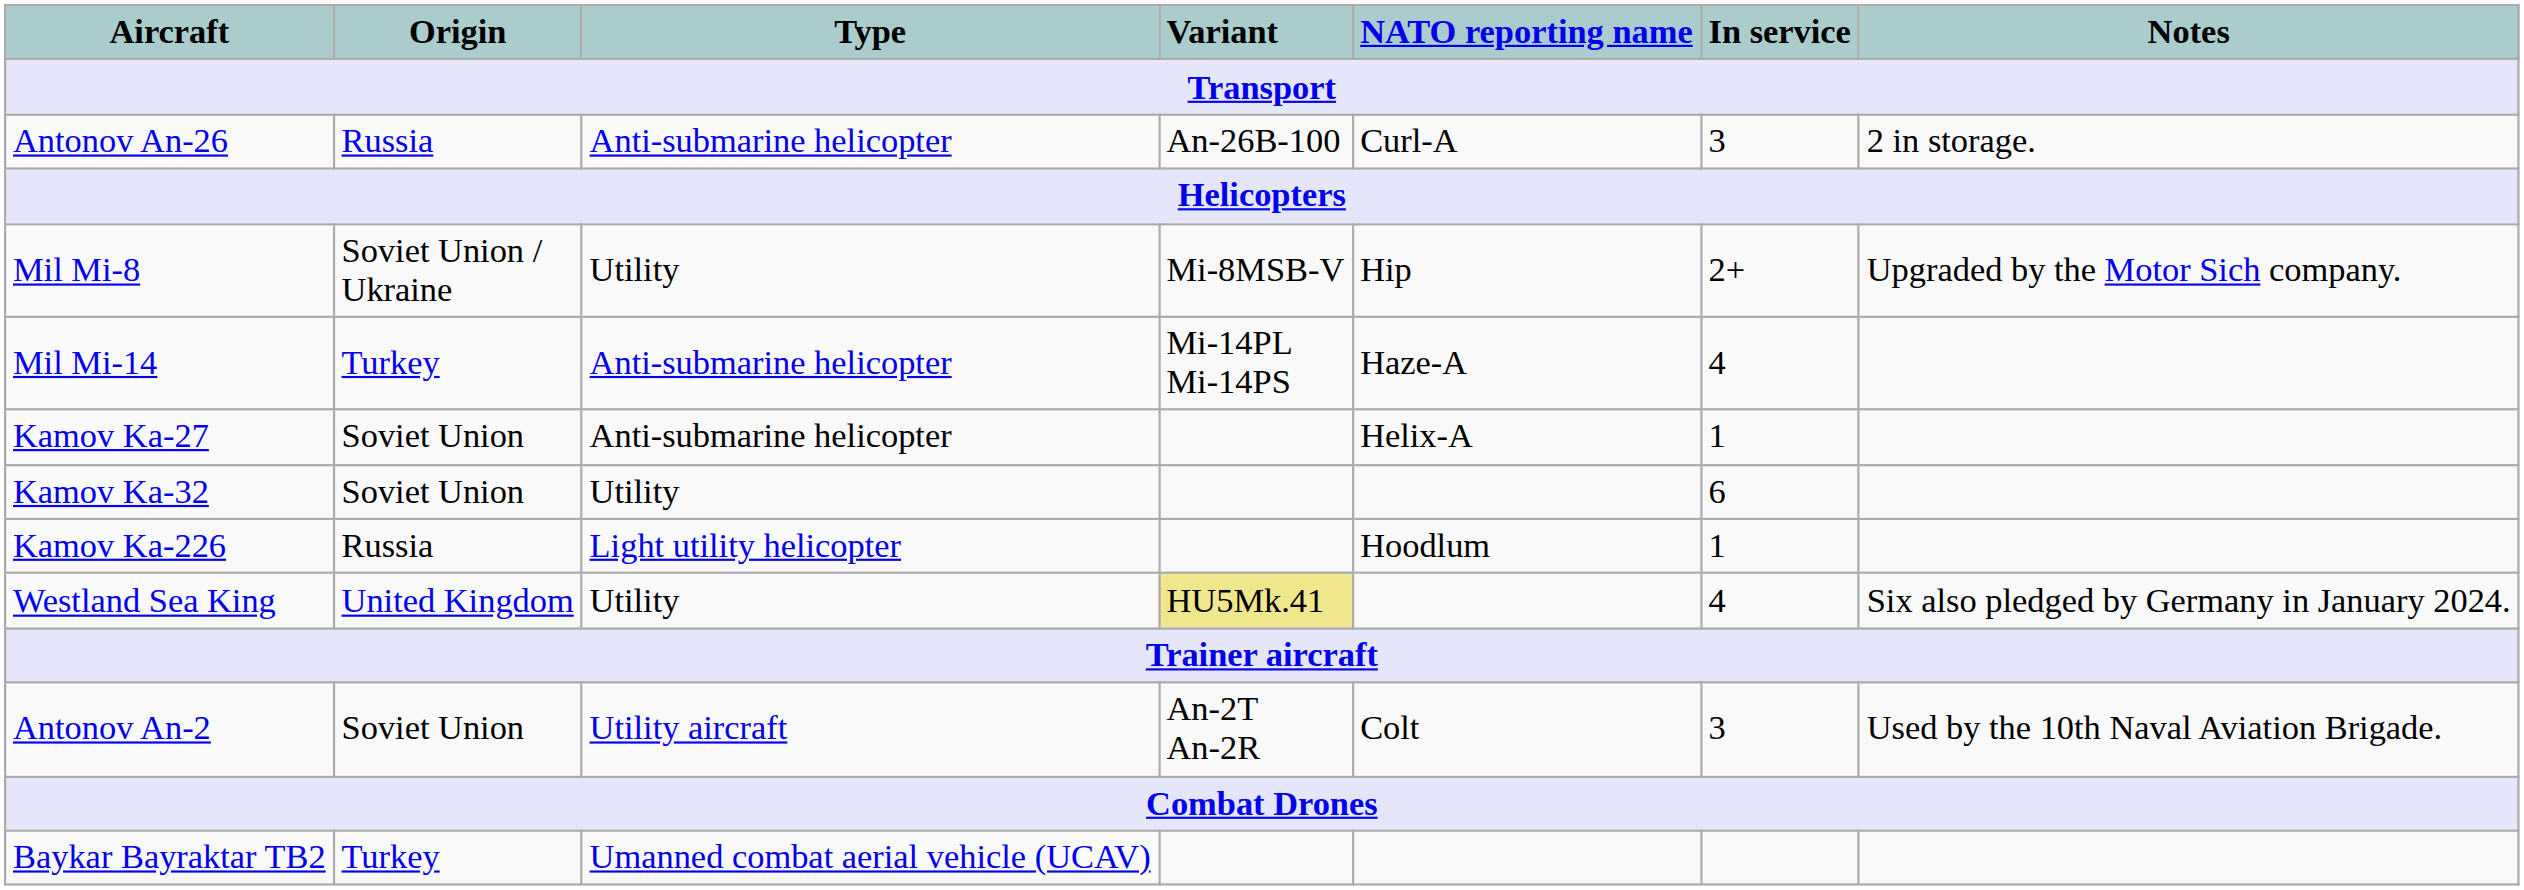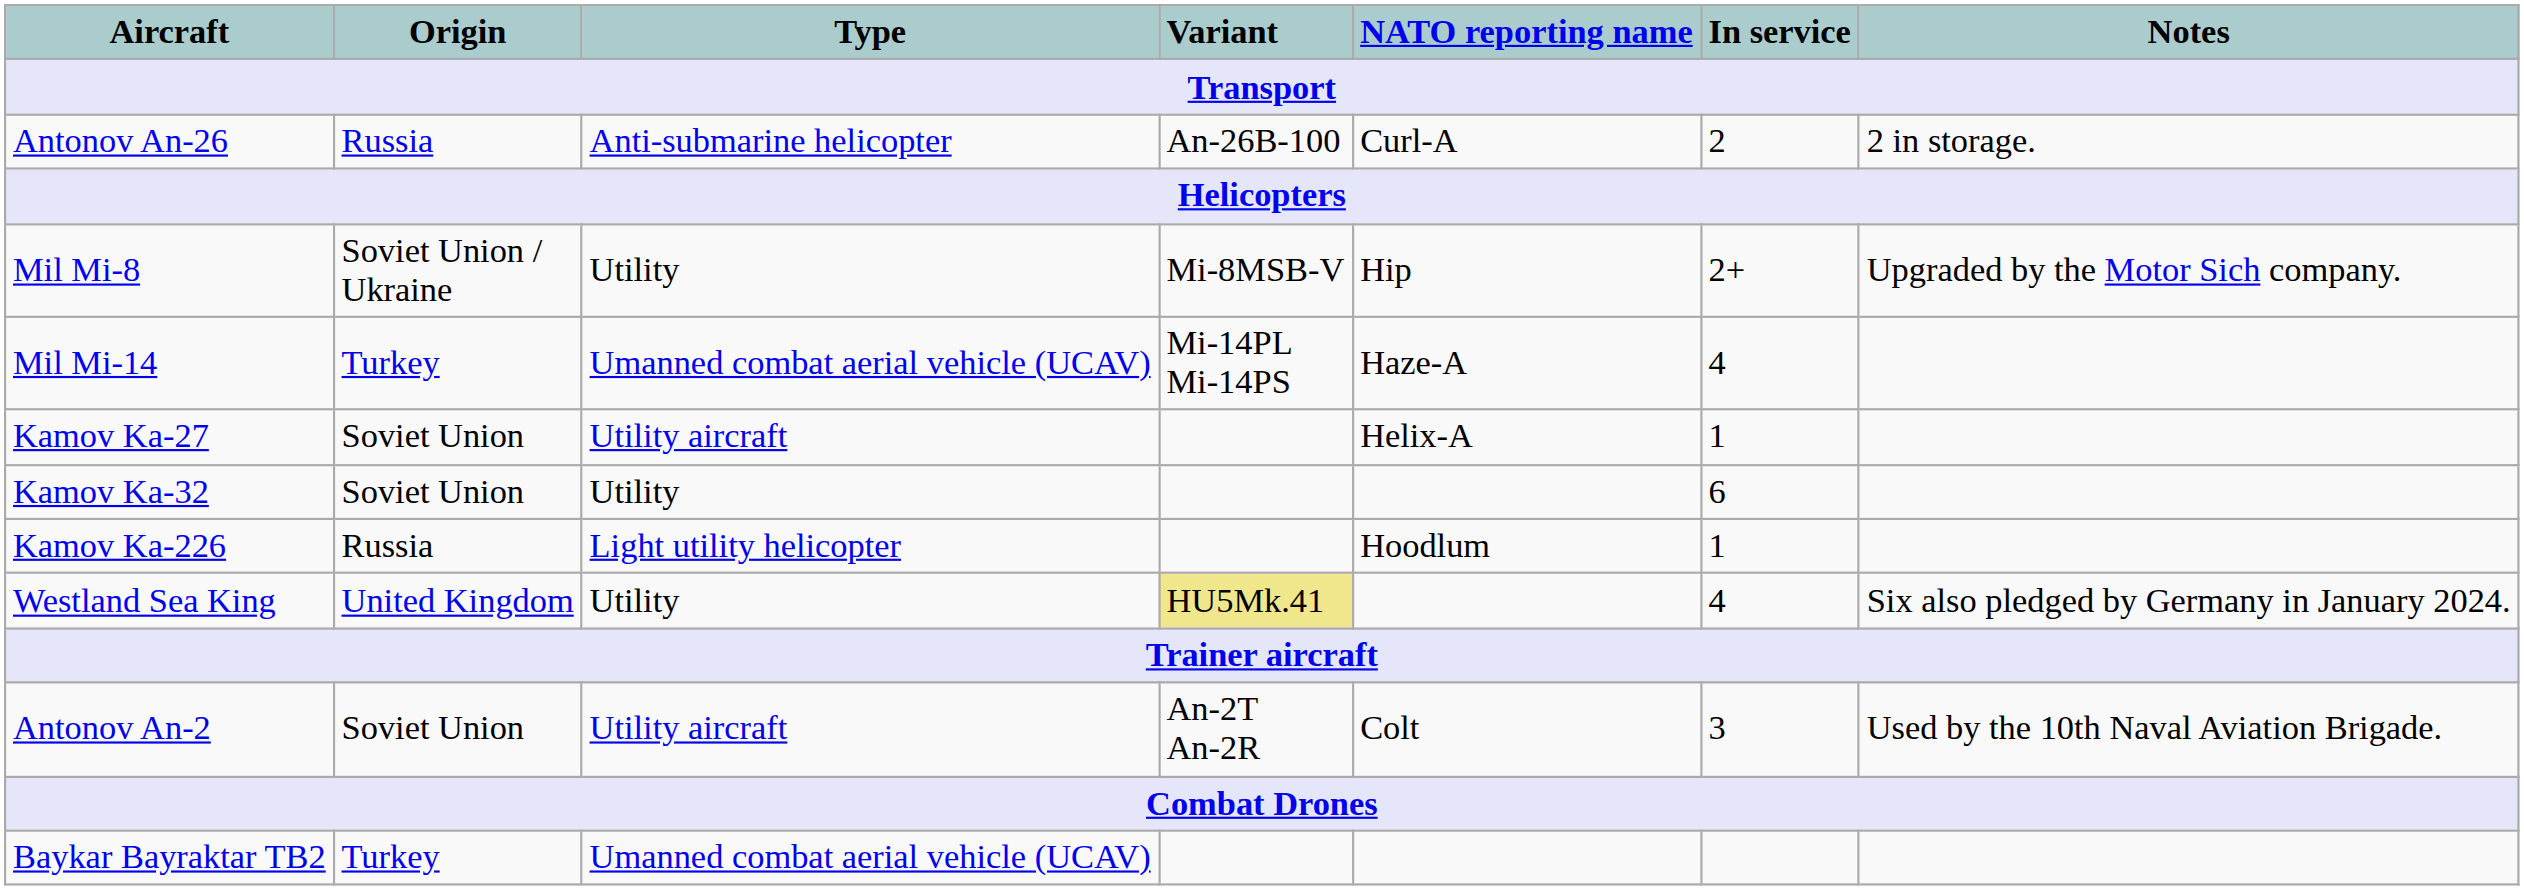(1717, 140) 3 -> (1717, 140) 2
(771, 362) Anti-submarine helicopter -> (870, 362) Umanned combat aerial vehicle (UCAV)
(771, 436) Anti-submarine helicopter -> (688, 436) Utility aircraft
